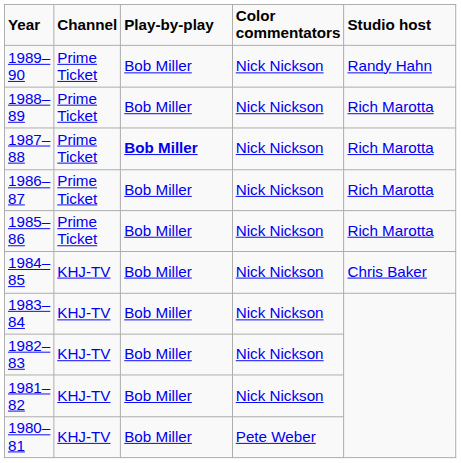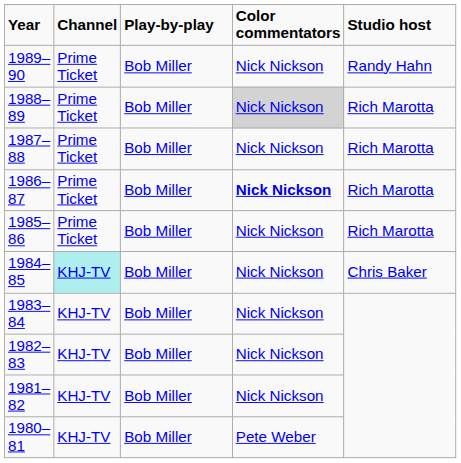(280, 107) no background -> (280, 107) lightgrey background
(161, 148) bold -> (158, 148) normal
(280, 189) normal -> (283, 189) bold
(84, 272) no background -> (84, 272) paleturquoise background
